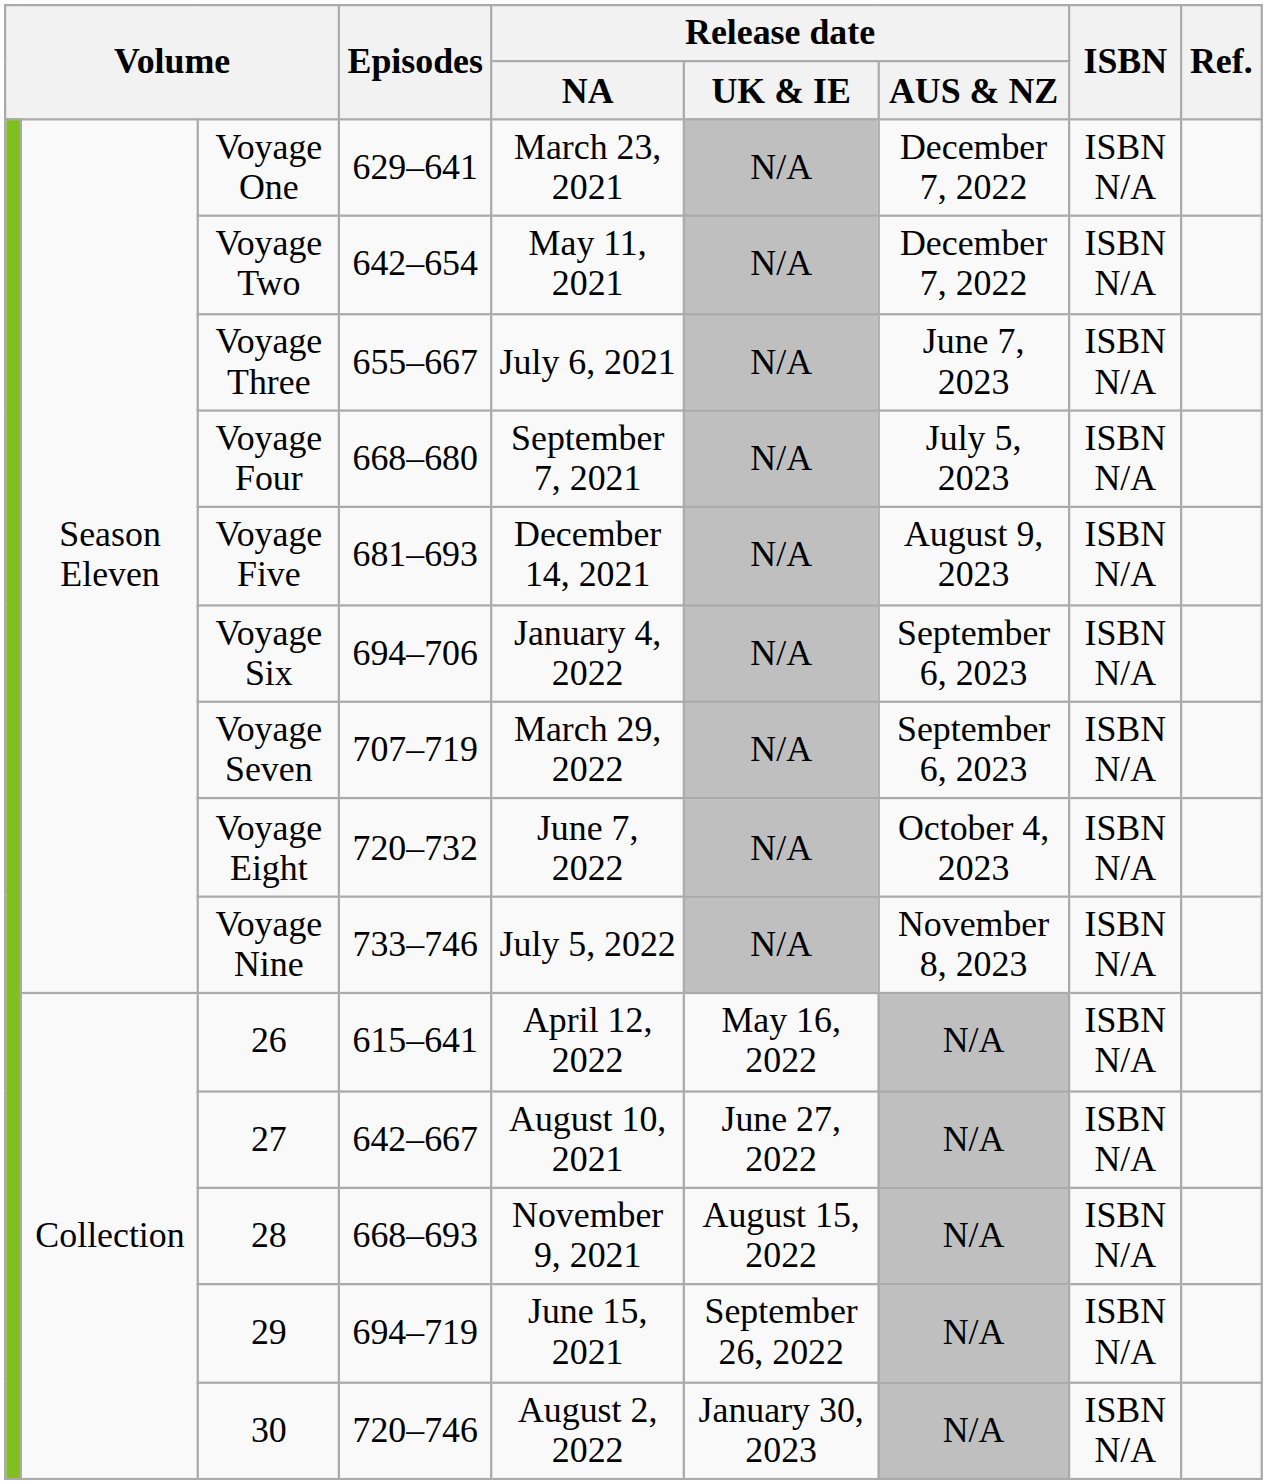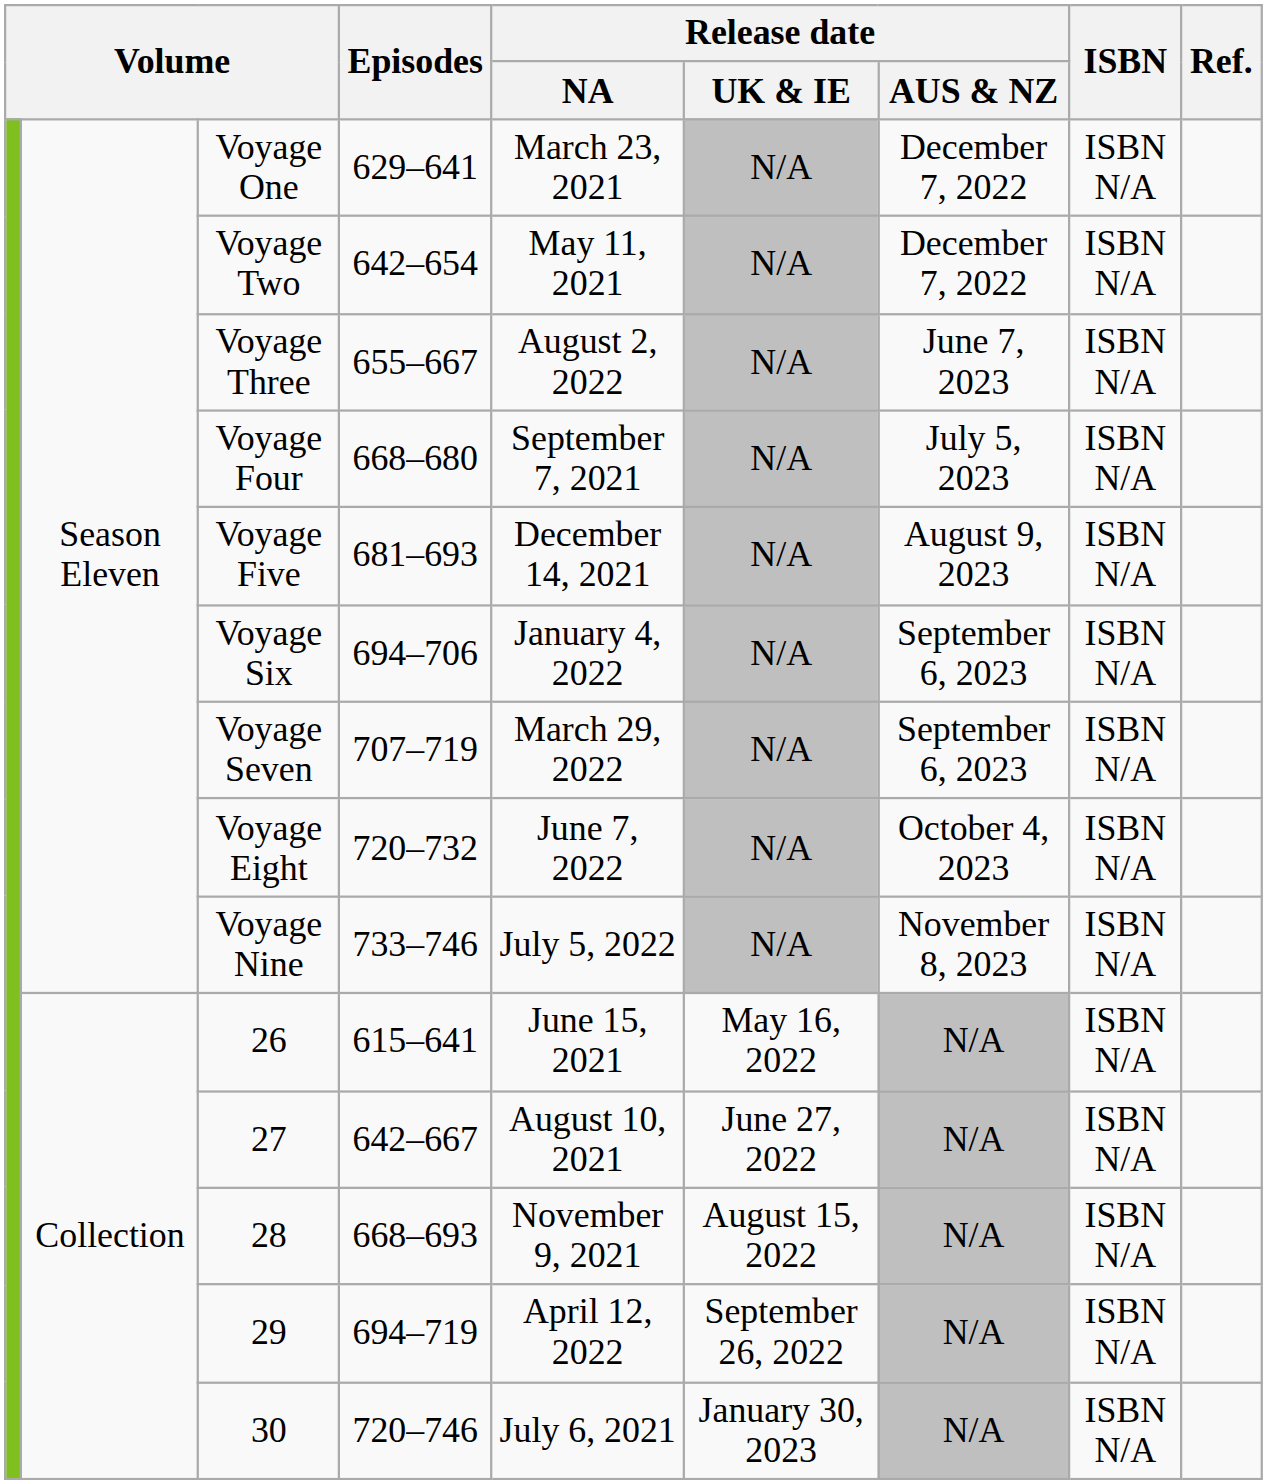(588, 361) July 6, 2021 -> (588, 361) August 2, 2022
(588, 1041) April 12, 2022 -> (588, 1041) June 15, 2021
(588, 1332) June 15, 2021 -> (588, 1332) April 12, 2022
(588, 1429) August 2, 2022 -> (588, 1429) July 6, 2021
